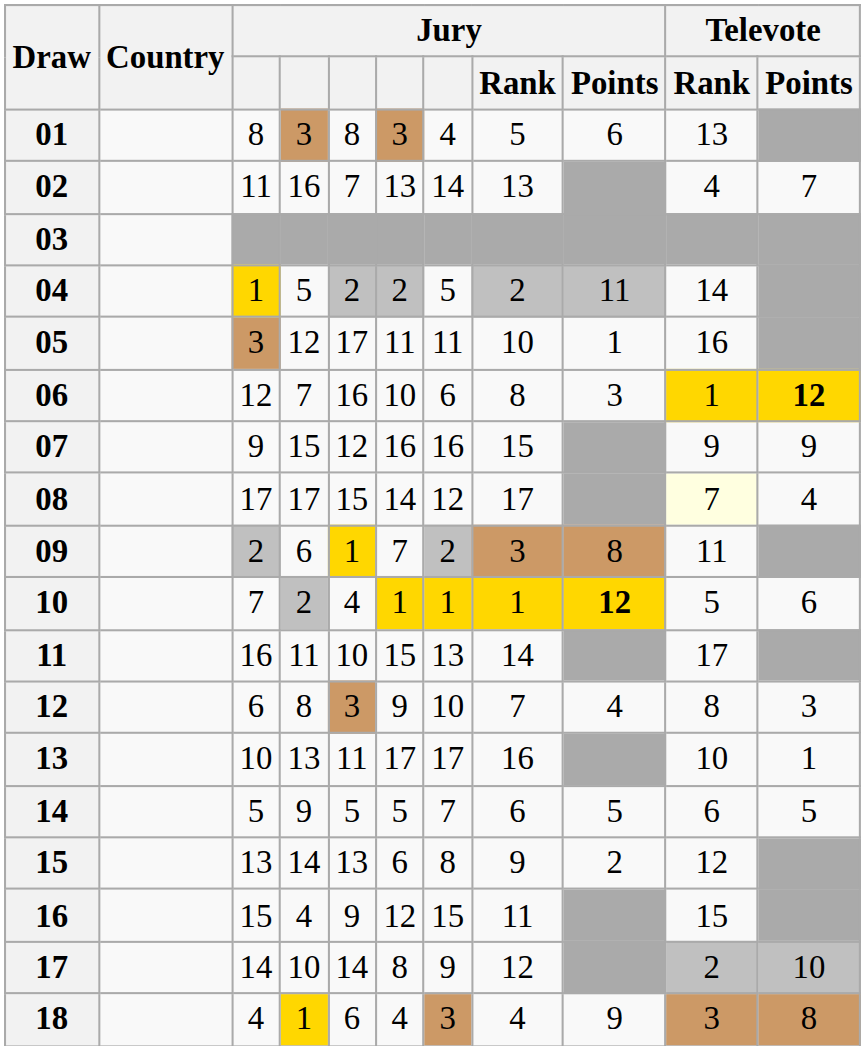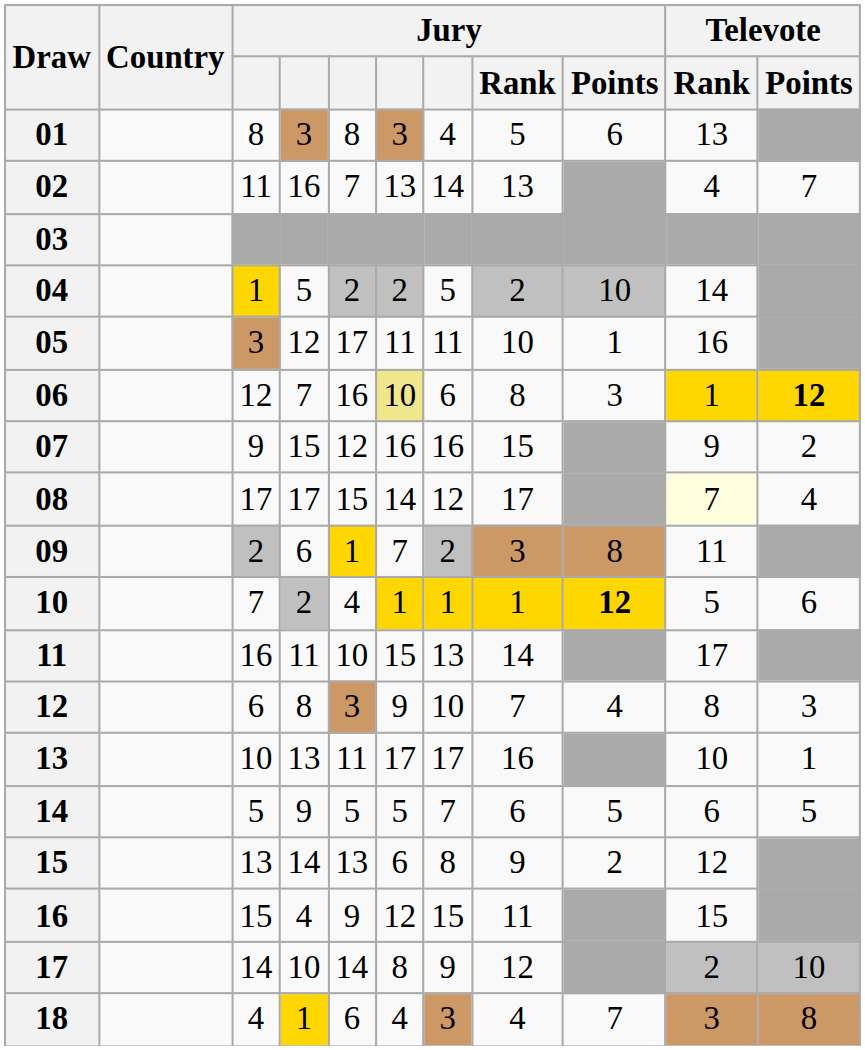(615, 290) 11 -> (615, 290) 10
(400, 394) no background -> (400, 394) khaki background
(809, 446) 9 -> (809, 446) 2
(615, 1018) 9 -> (615, 1018) 7
